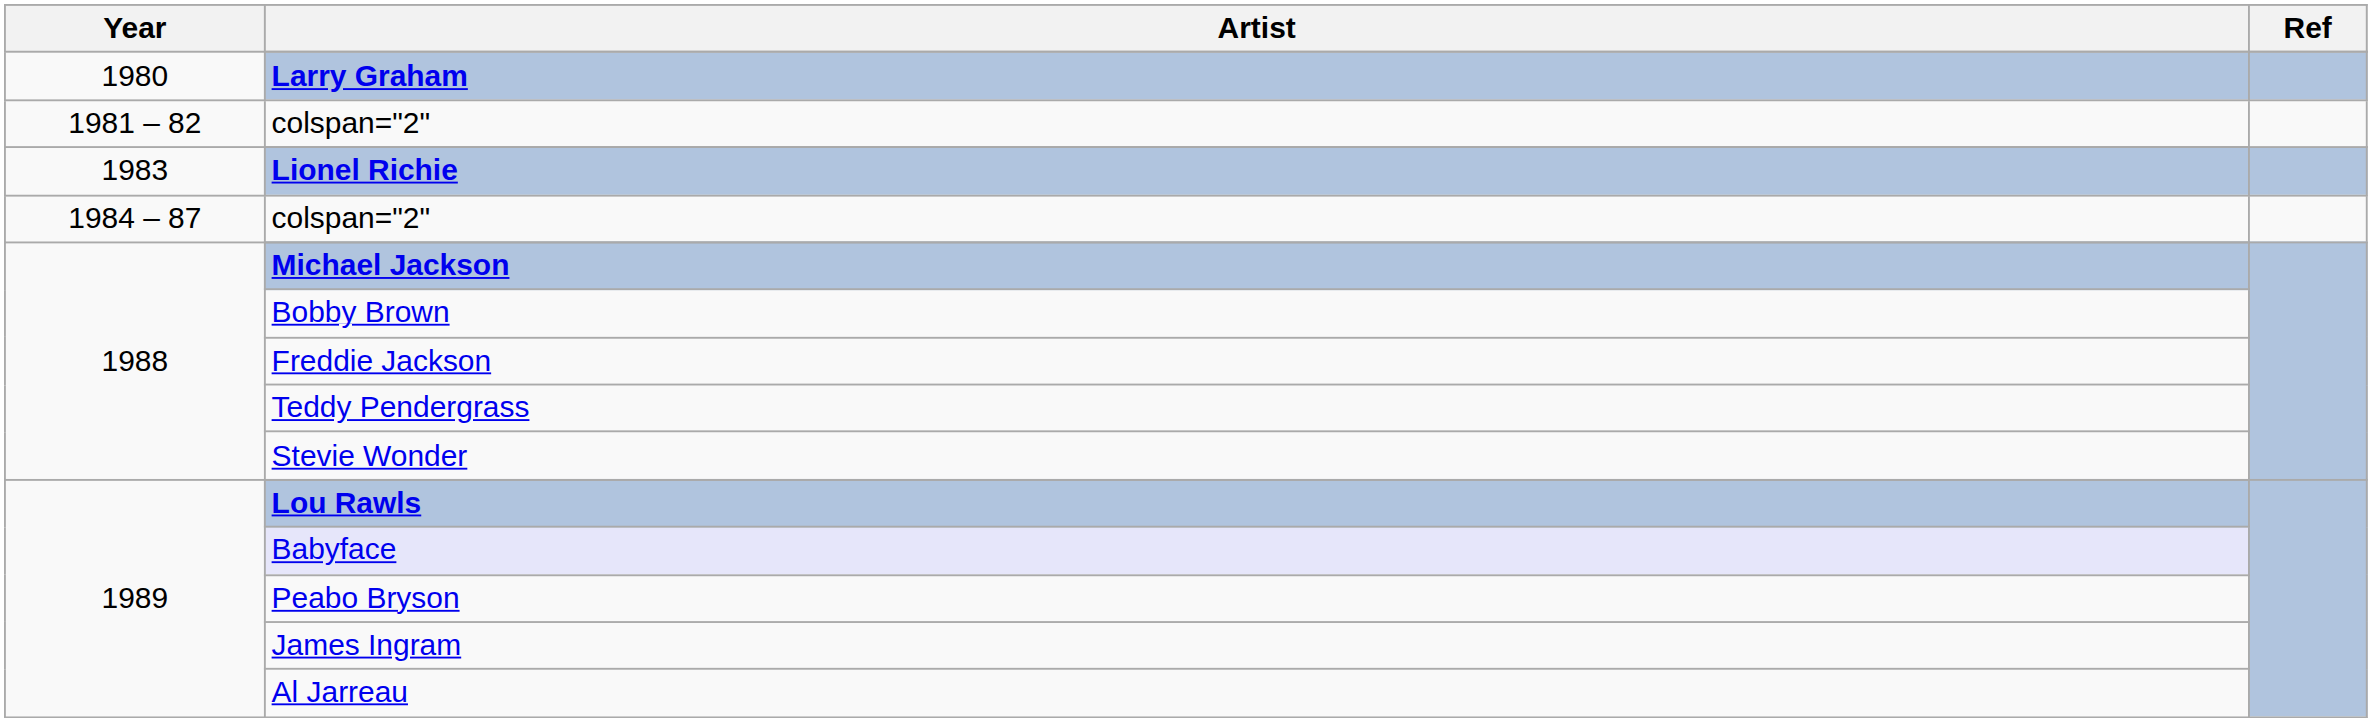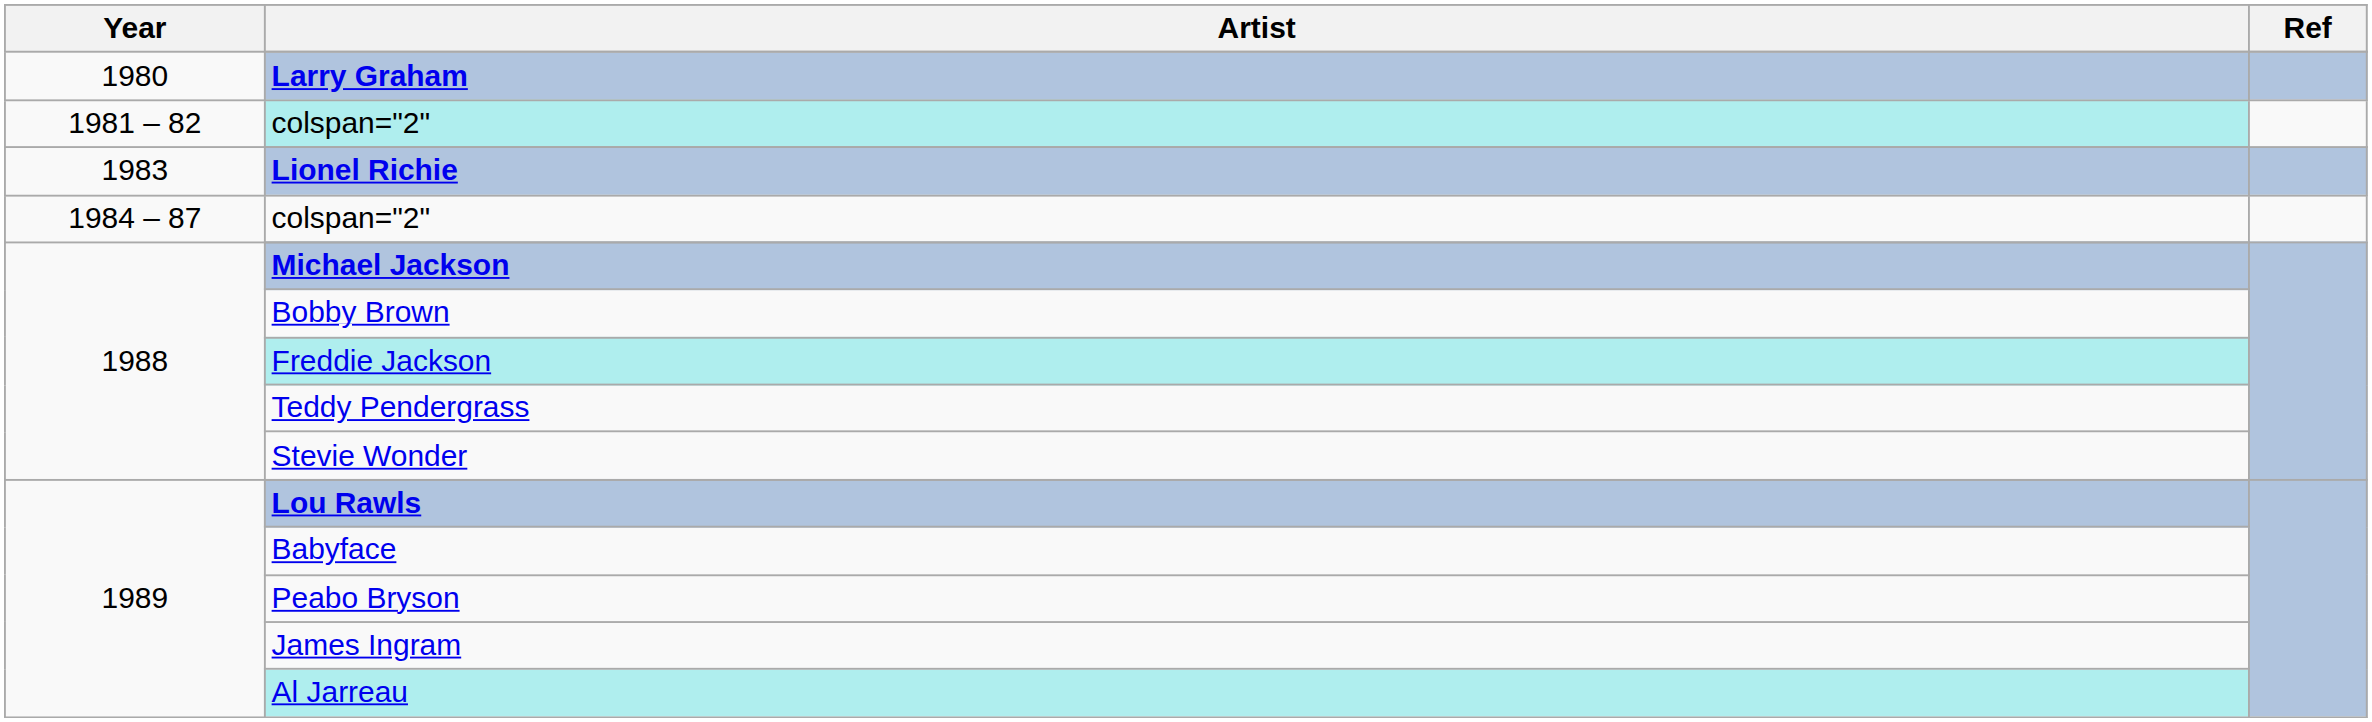(351, 123) no background -> (351, 123) paleturquoise background
(381, 360) no background -> (381, 360) paleturquoise background
(334, 550) lavender background -> (334, 550) no background
(340, 692) no background -> (340, 692) paleturquoise background
